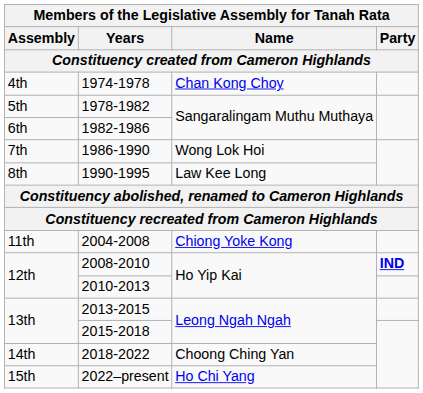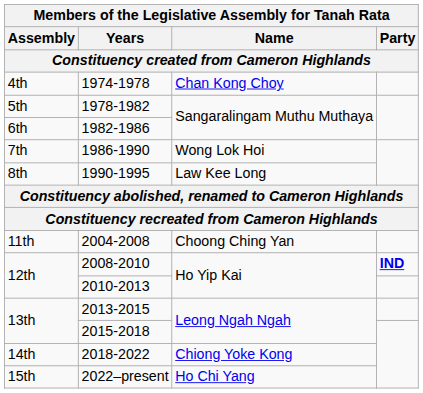(234, 241) Chiong Yoke Kong -> (235, 241) Choong Ching Yan
(235, 354) Choong Ching Yan -> (234, 354) Chiong Yoke Kong
